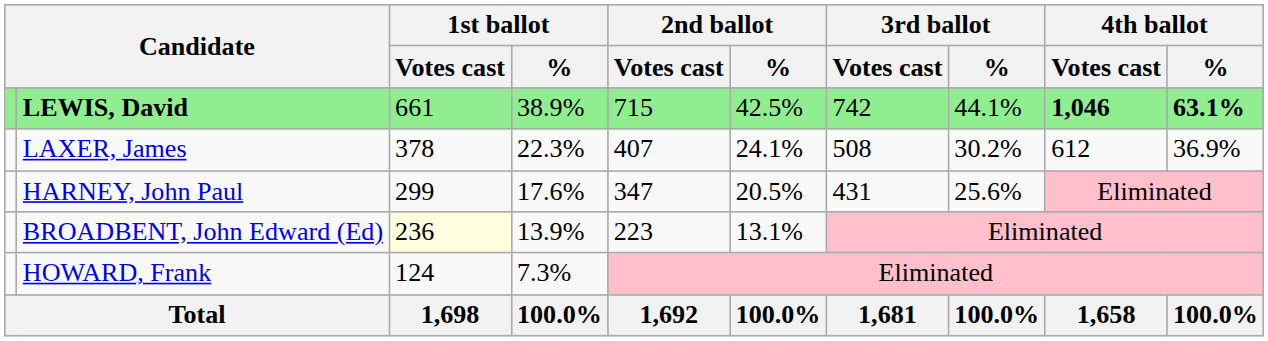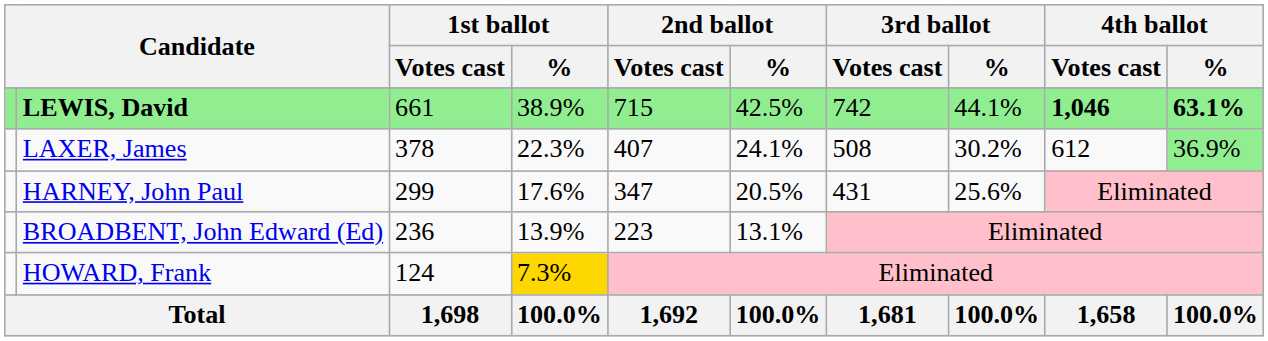(1207, 149) no background -> (1207, 149) lightgreen background
(415, 231) lightyellow background -> (415, 231) no background
(544, 273) no background -> (544, 273) gold background
